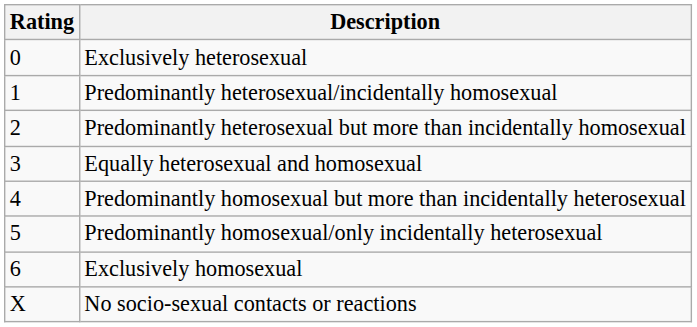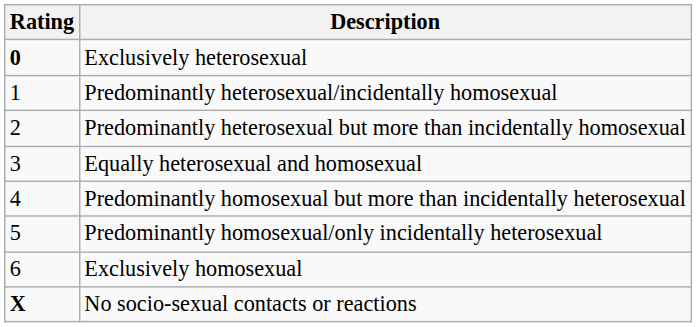(15, 57) normal -> (15, 57) bold
(18, 304) normal -> (18, 304) bold
